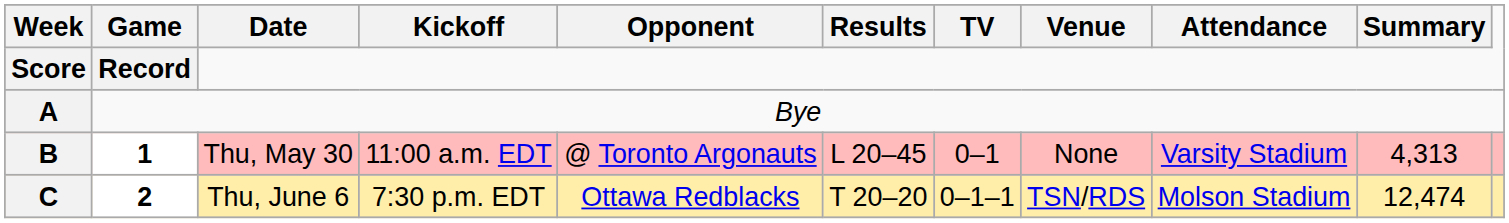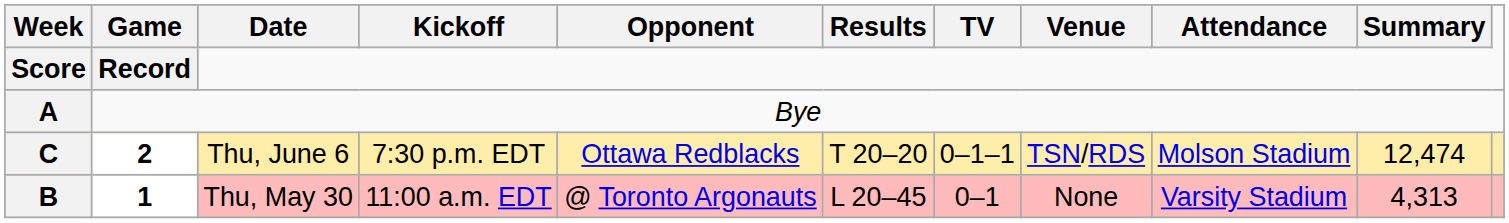rows swapped: (48, 154) <-> (48, 197)
